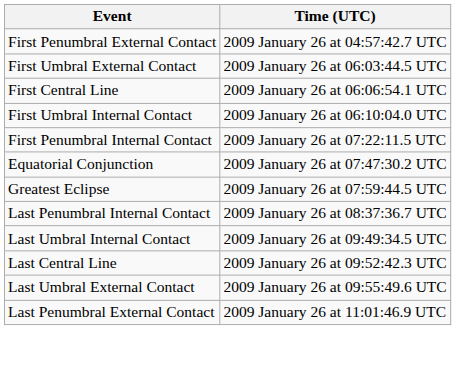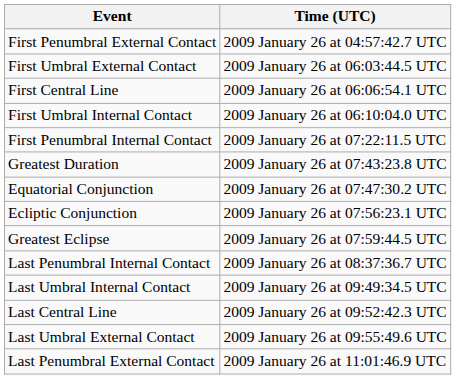+ row: (63, 164)
+ row: (73, 213)
